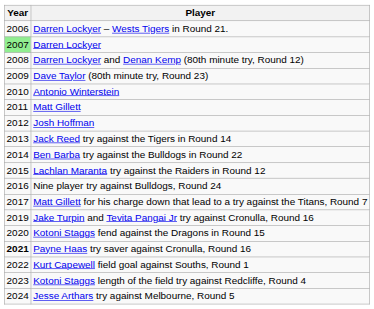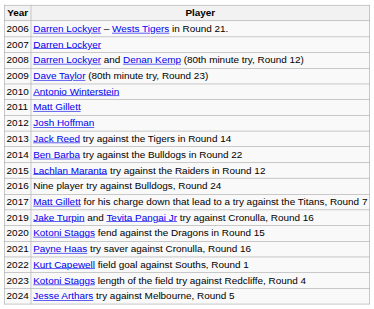(18, 44) lightgreen background -> (18, 44) no background
(18, 249) bold -> (18, 249) normal
